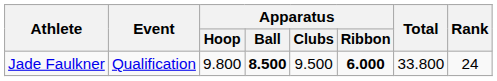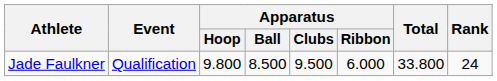(267, 64) bold -> (267, 64) normal
(366, 64) bold -> (366, 64) normal
